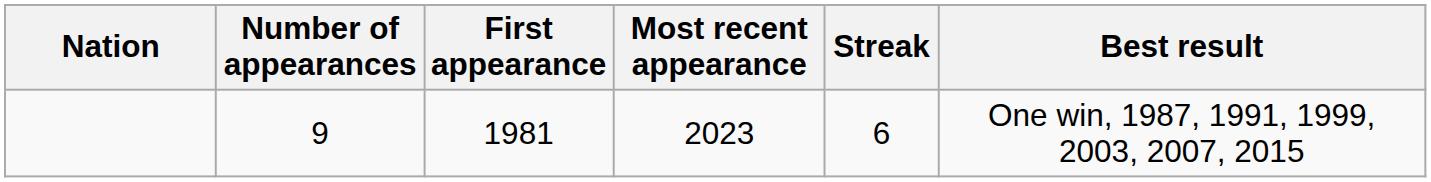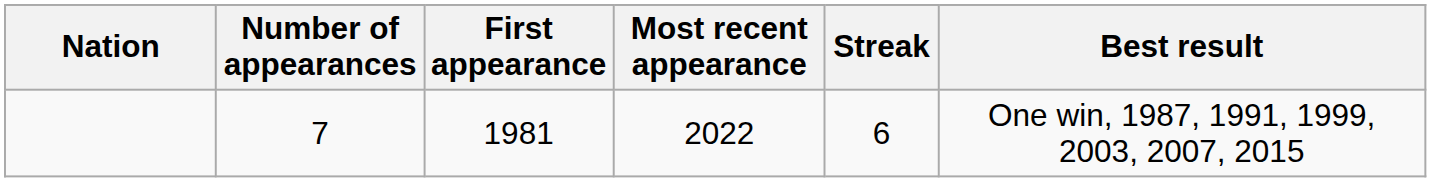(320, 132) 9 -> (320, 132) 7
(719, 132) 2023 -> (719, 132) 2022
